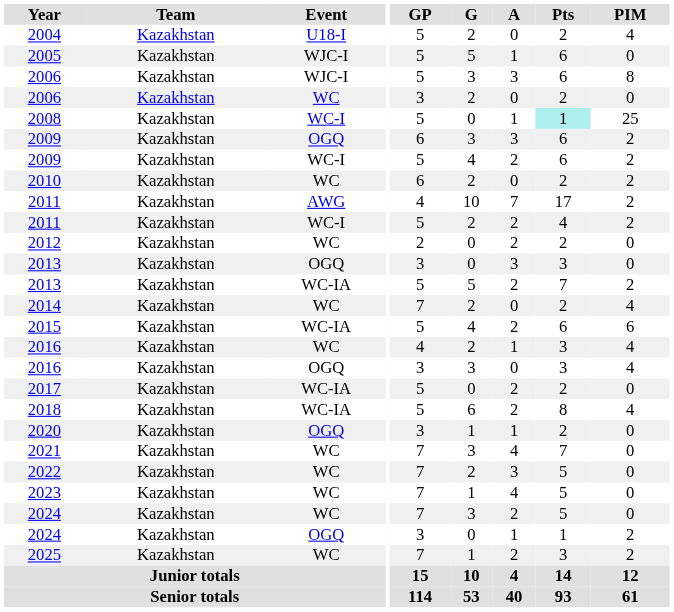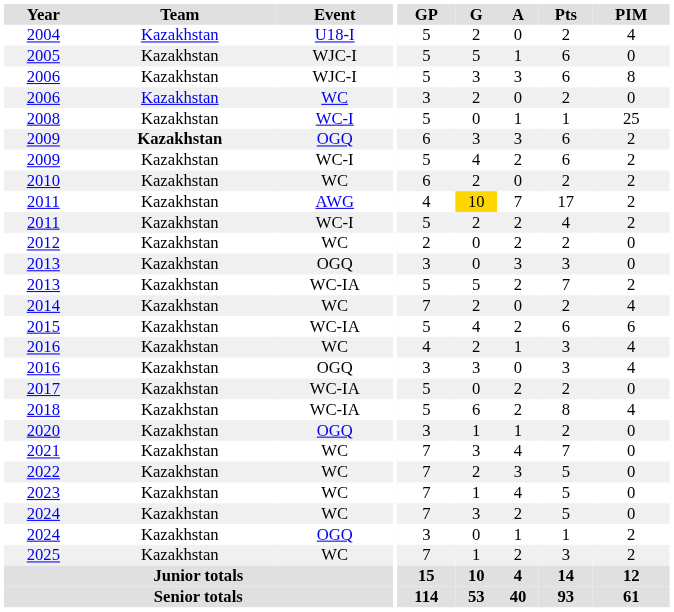(563, 118) paleturquoise background -> (566, 118) no background
(176, 139) normal -> (180, 139) bold
(471, 201) no background -> (476, 201) gold background
